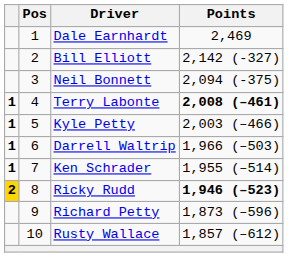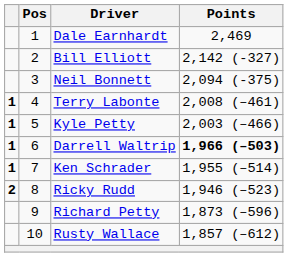(231, 104) bold -> (231, 104) normal
(231, 147) normal -> (231, 147) bold
(12, 191) gold background -> (12, 191) no background
(231, 191) bold -> (231, 191) normal
